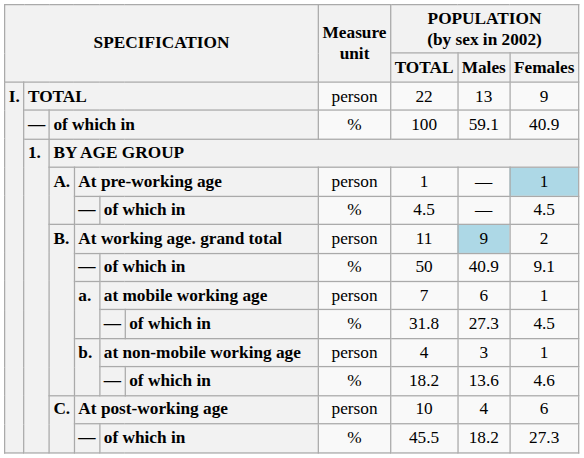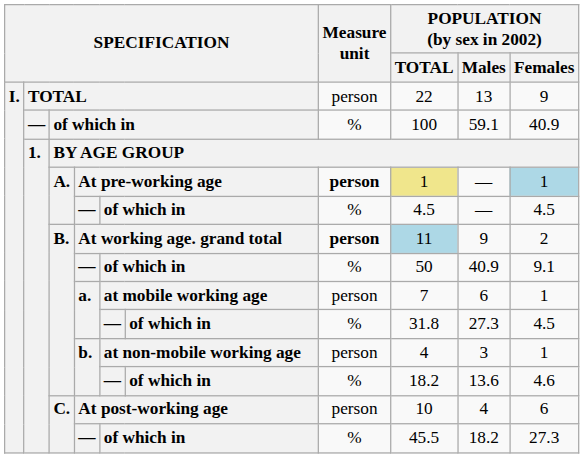(355, 181) normal -> (355, 181) bold
(424, 181) no background -> (424, 181) khaki background
(355, 238) normal -> (355, 238) bold
(424, 238) no background -> (424, 238) lightblue background
(484, 238) lightblue background -> (484, 238) no background
